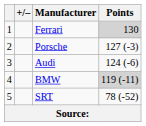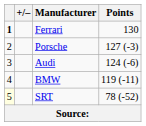(9, 29) normal -> (9, 29) bold
(131, 29) lightgrey background -> (131, 29) no background
(120, 80) lightgrey background -> (120, 80) no background
(9, 97) no background -> (9, 97) lightyellow background
